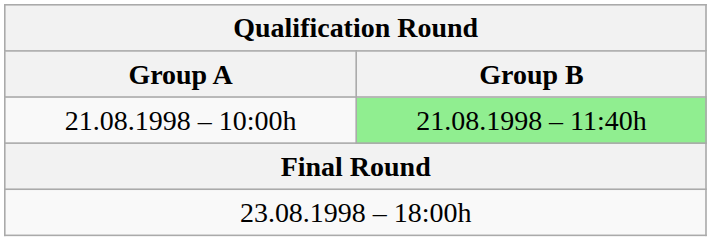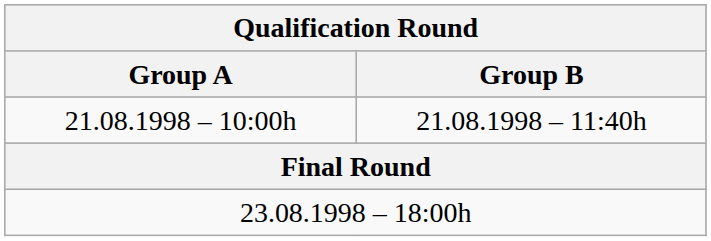(532, 119) lightgreen background -> (532, 119) no background
